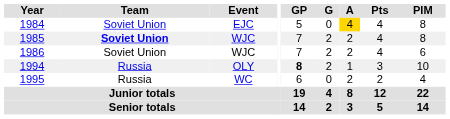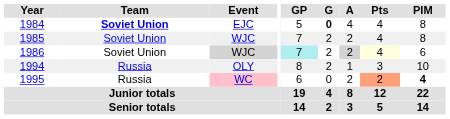(135, 24) normal -> (135, 24) bold
(329, 24) normal -> (329, 24) bold
(350, 24) gold background -> (350, 24) no background
(135, 38) bold -> (135, 38) normal
(243, 52) no background -> (243, 52) lightgrey background
(299, 52) no background -> (299, 52) paleturquoise background
(350, 52) no background -> (350, 52) lightgrey background
(380, 52) no background -> (380, 52) lightyellow background
(299, 66) bold -> (299, 66) normal
(243, 80) no background -> (243, 80) pink background
(380, 80) no background -> (380, 80) lightsalmon background
(423, 80) normal -> (423, 80) bold
